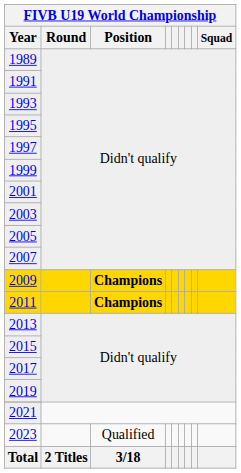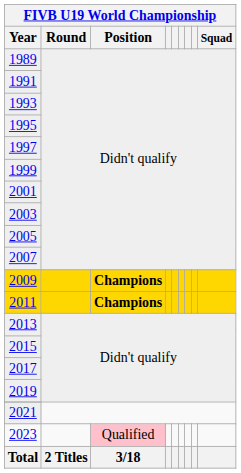(128, 434) no background -> (128, 434) pink background
